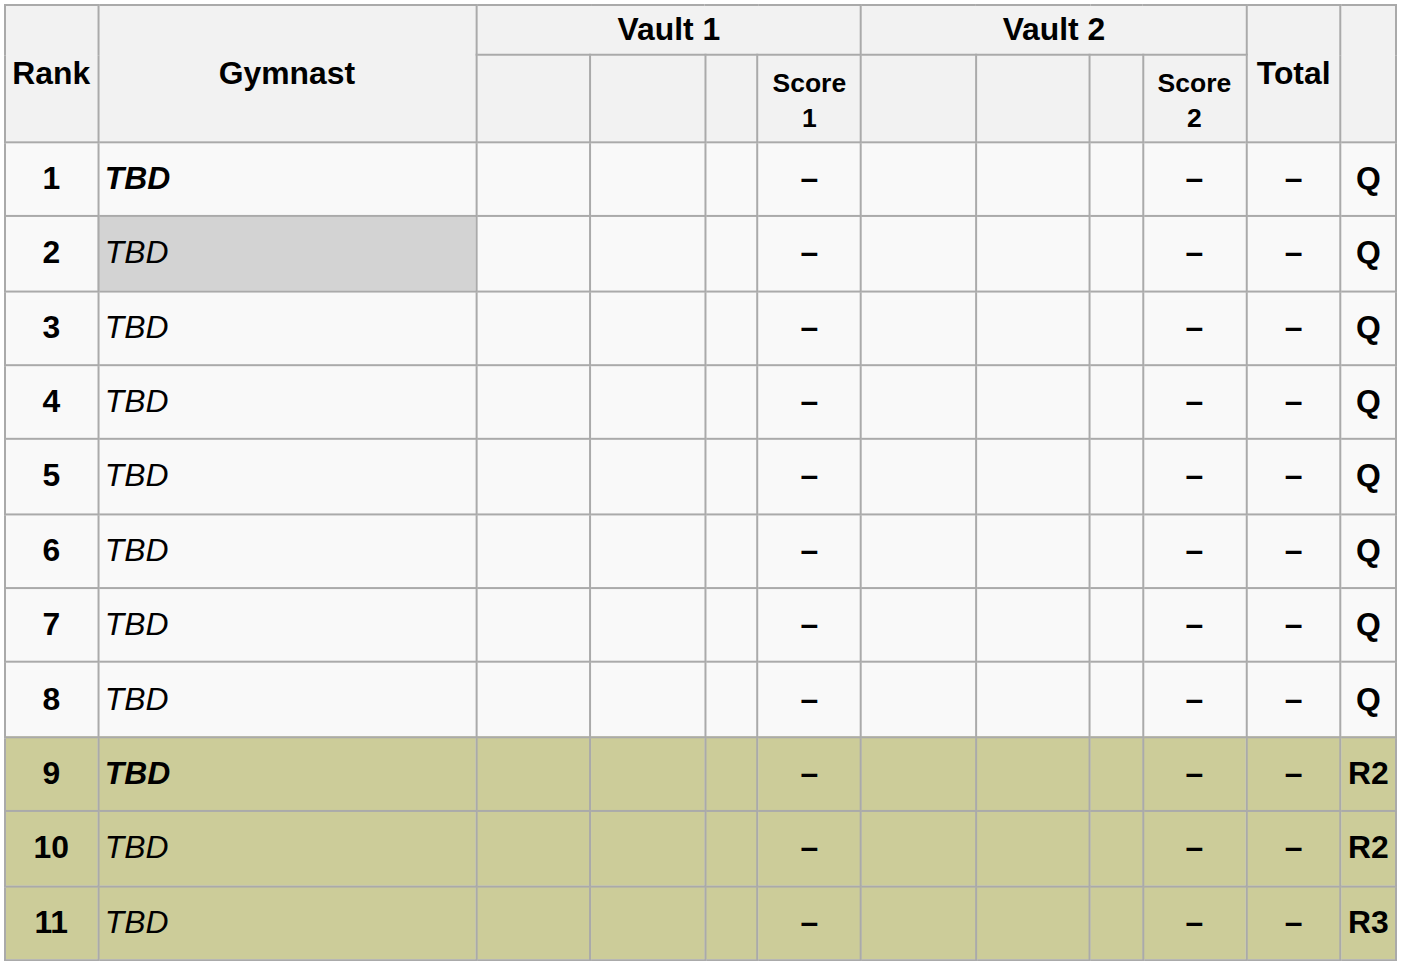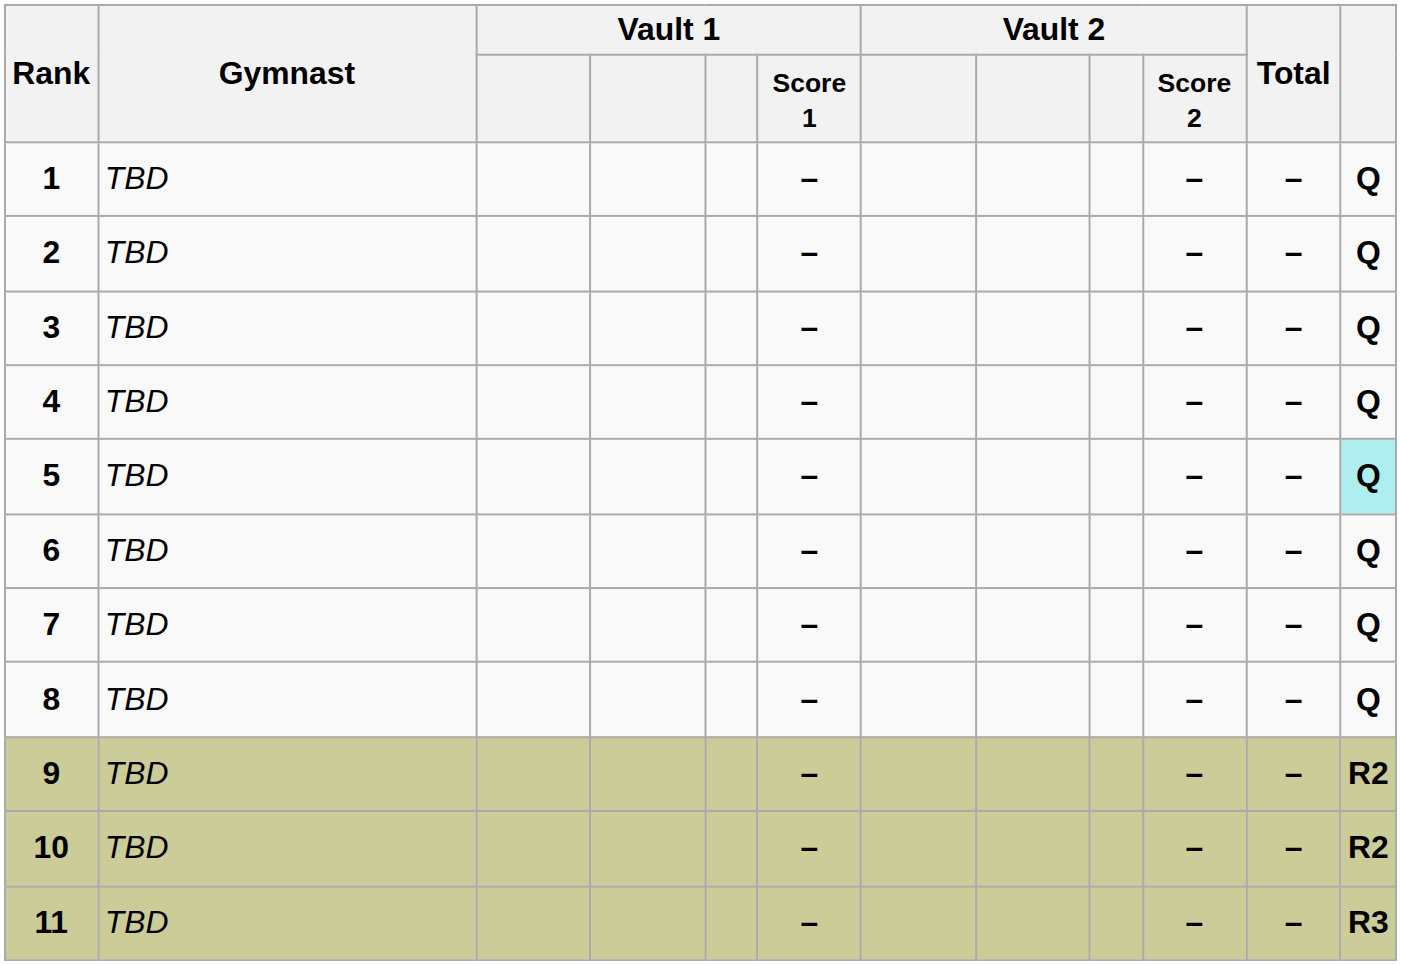(138, 178) bold -> (137, 178) normal
(137, 252) lightgrey background -> (137, 252) no background
(1368, 476) no background -> (1368, 476) paleturquoise background
(138, 773) bold -> (137, 773) normal
